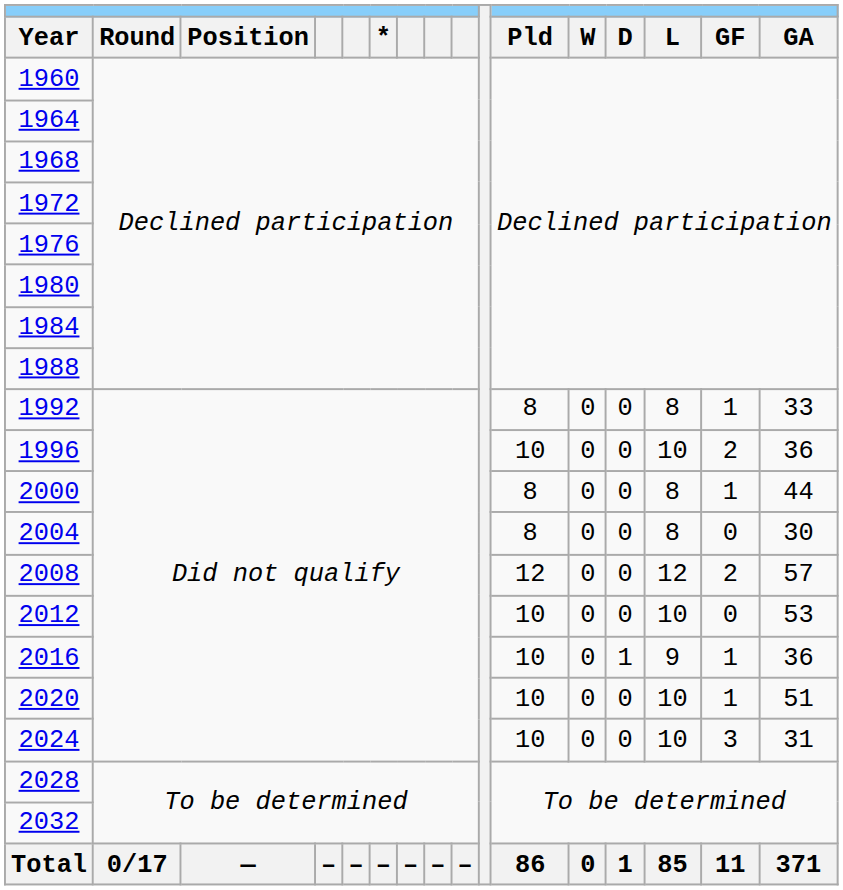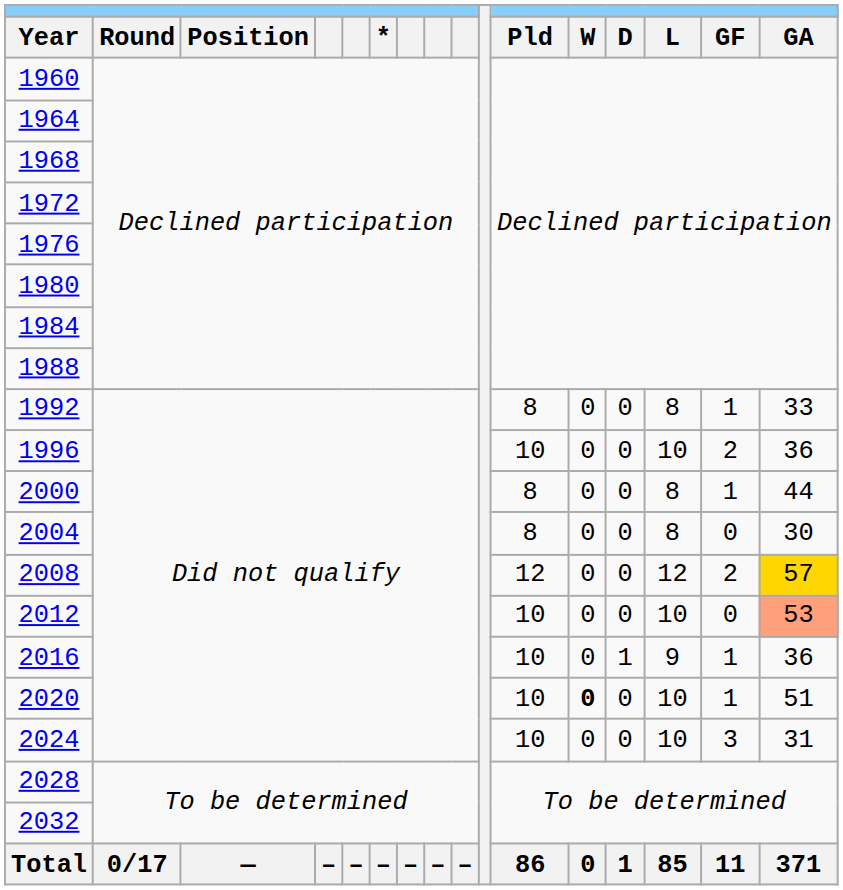(798, 575) no background -> (798, 575) gold background
(798, 616) no background -> (798, 616) lightsalmon background
(588, 699) normal -> (588, 699) bold
